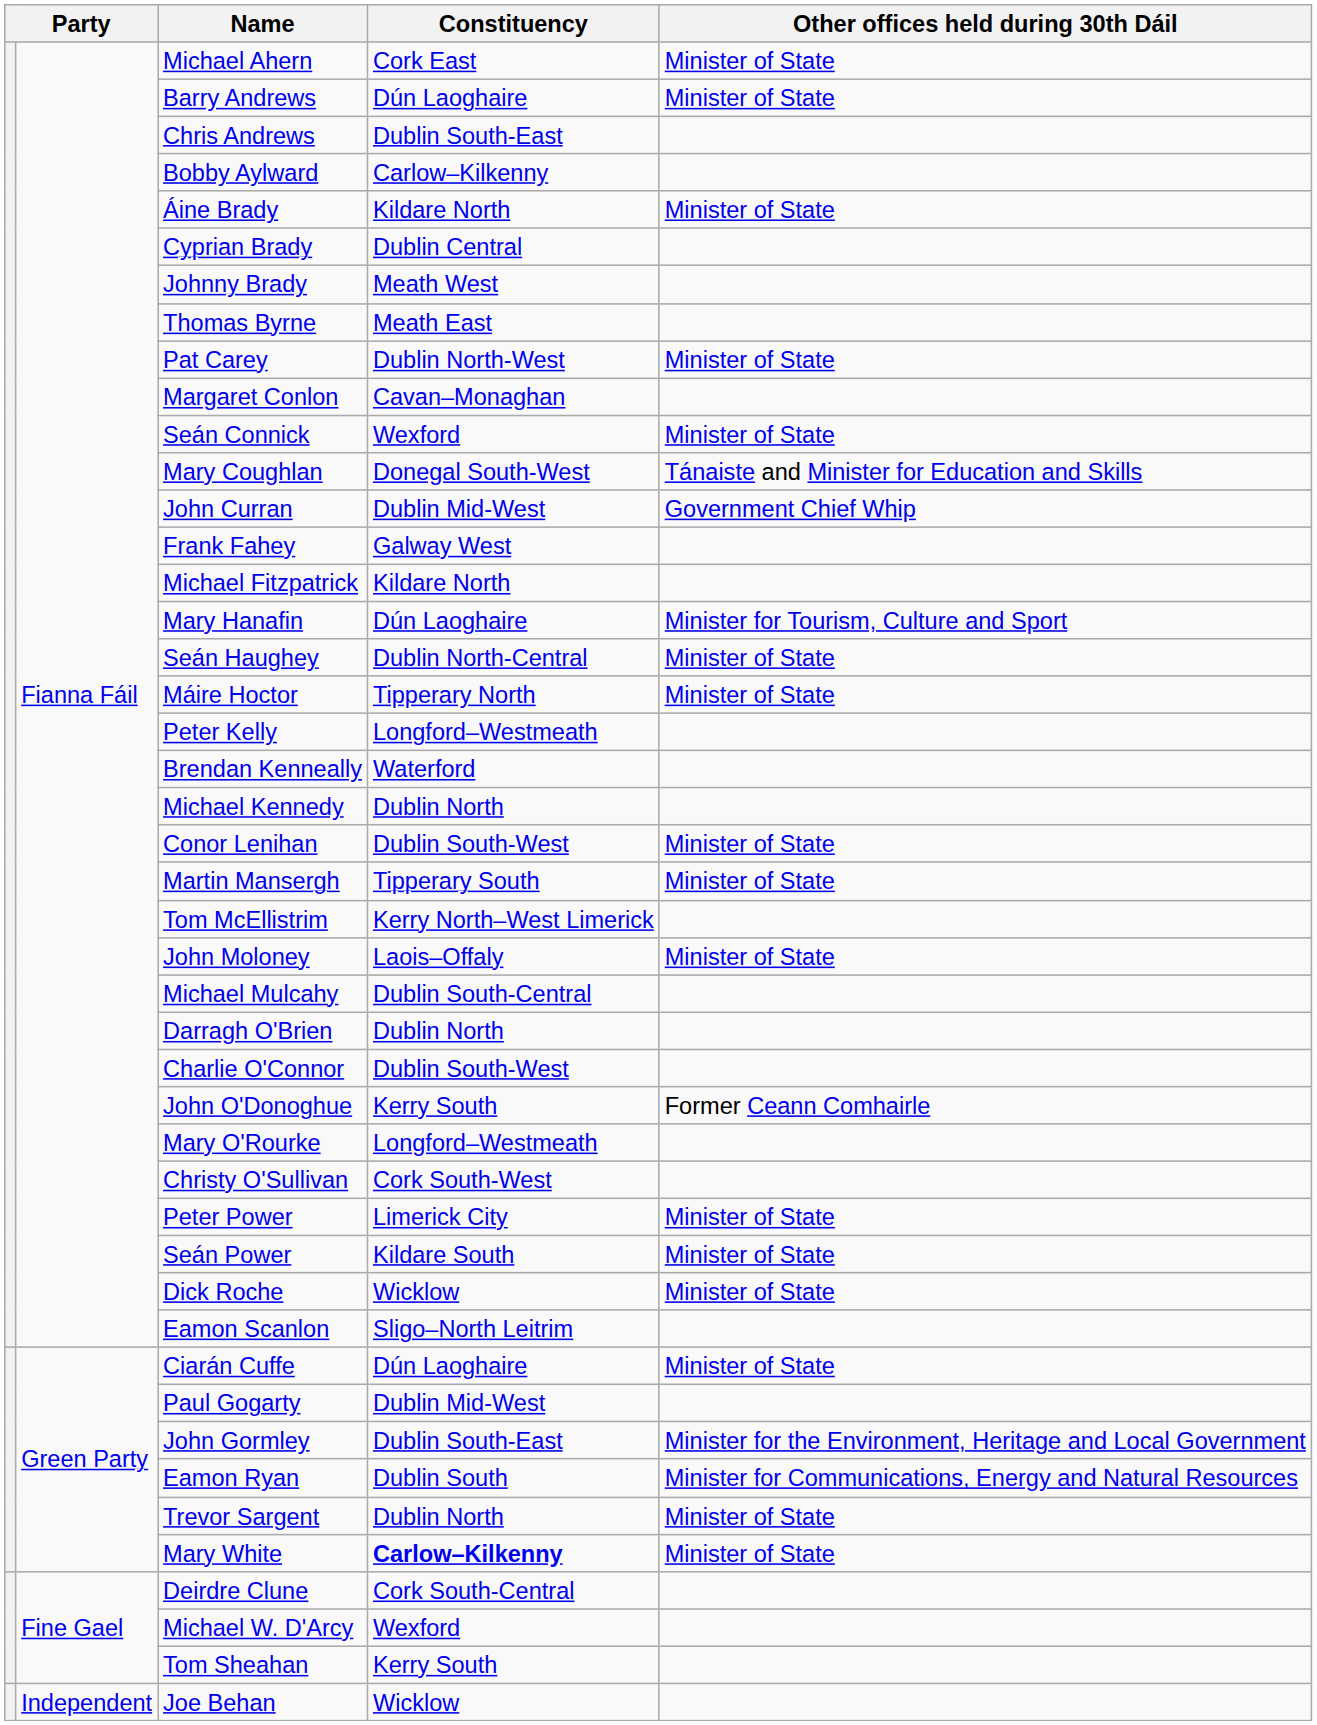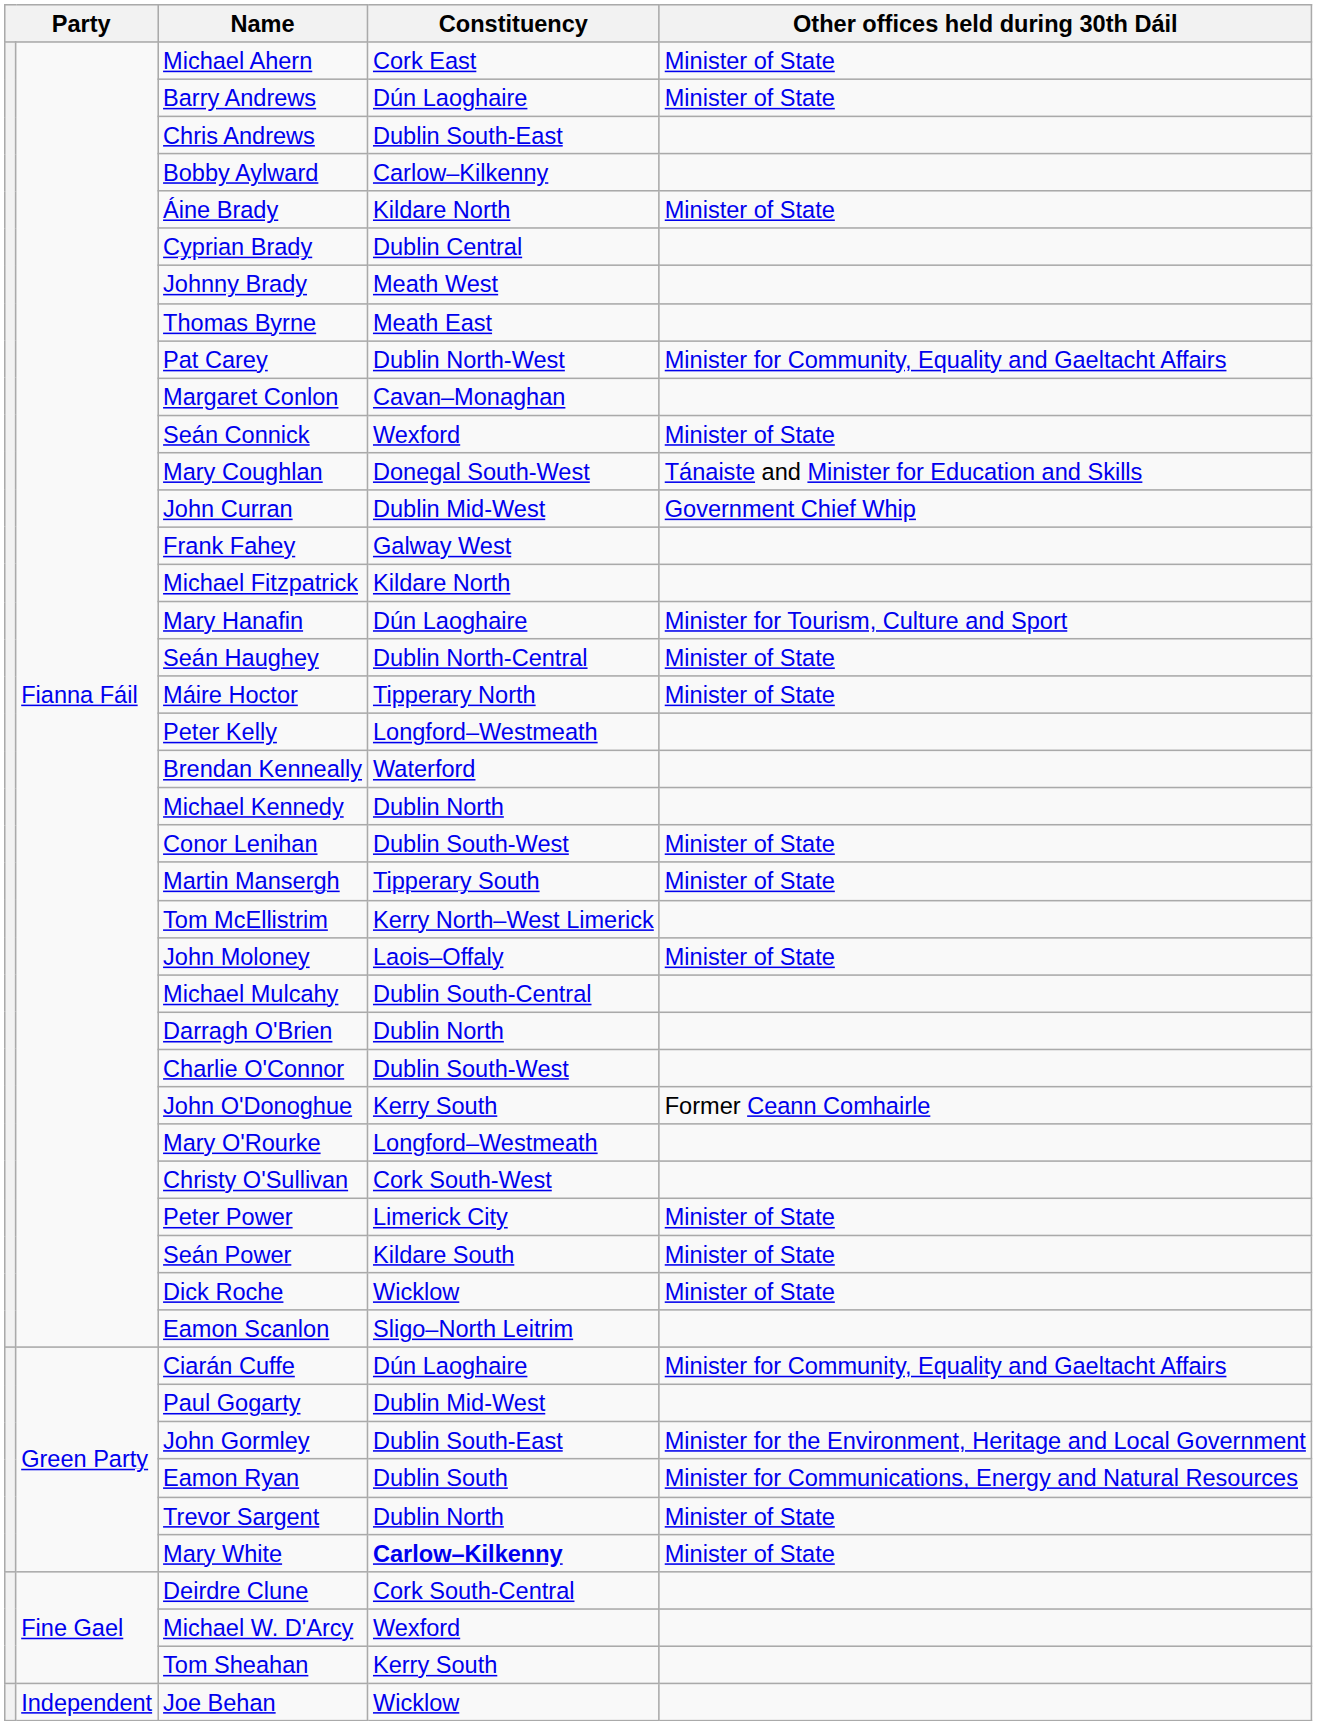(750, 359) Minister of State -> (946, 359) Minister for Community, Equality and Gaeltacht Affairs
(750, 1366) Minister of State -> (946, 1366) Minister for Community, Equality and Gaeltacht Affairs
